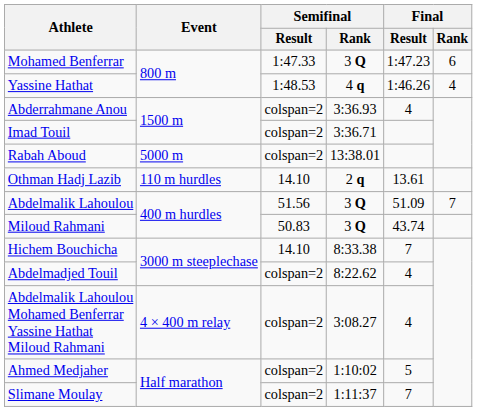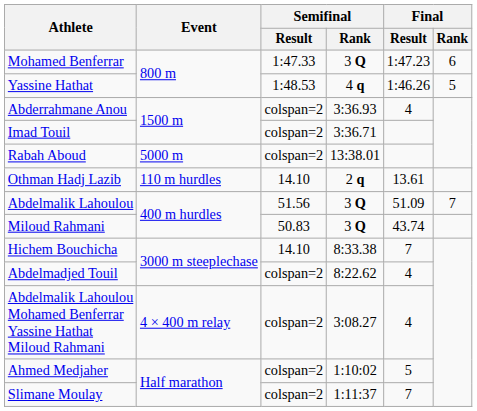(452, 85) 4 -> (452, 85) 5
